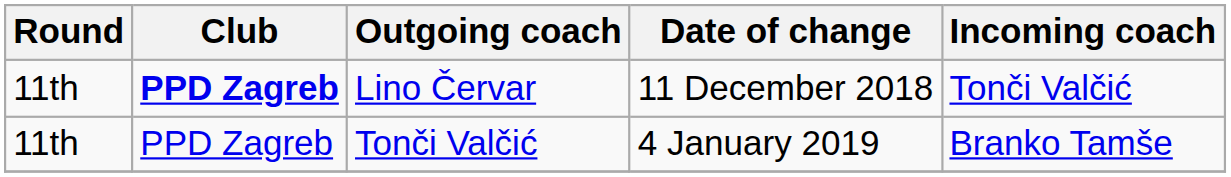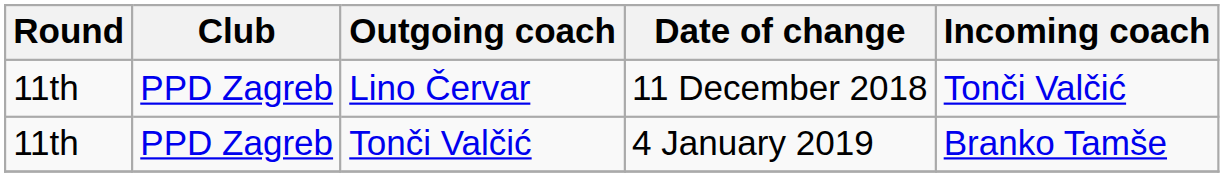(240, 87) bold -> (237, 87) normal
